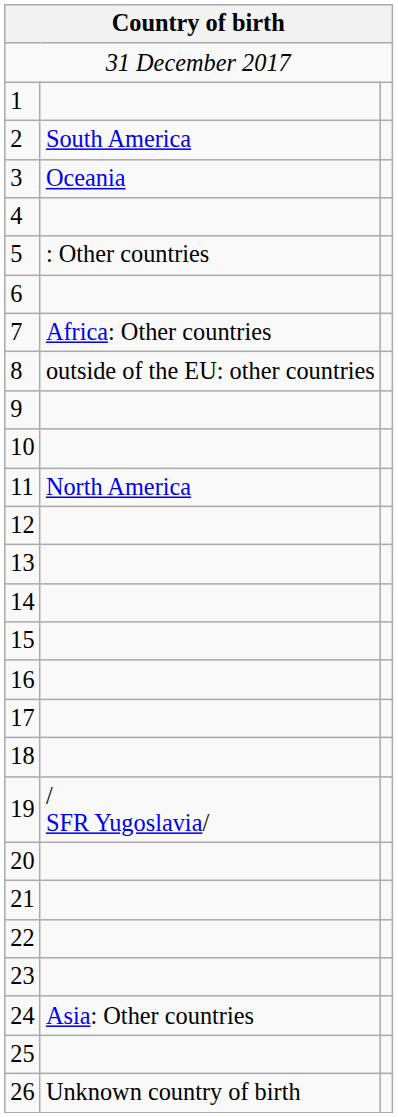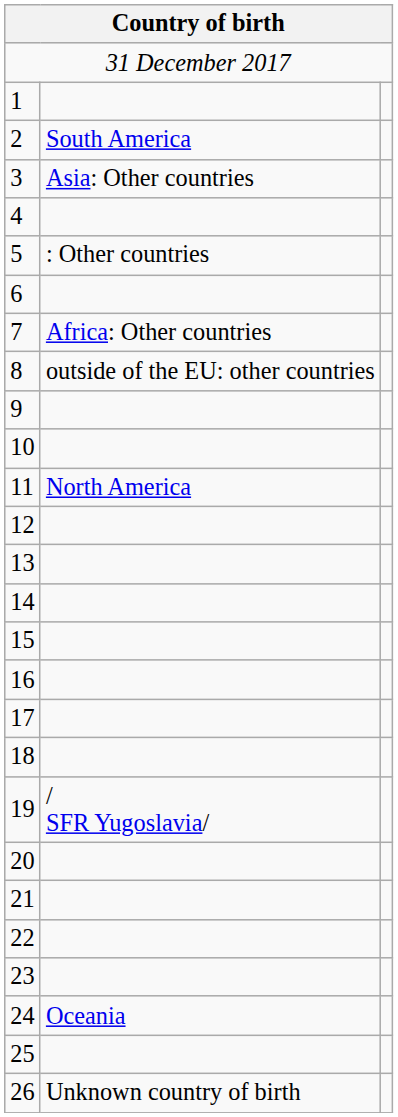(86, 178) Oceania -> (150, 178) Asia: Other countries
(150, 1015) Asia: Other countries -> (86, 1015) Oceania
